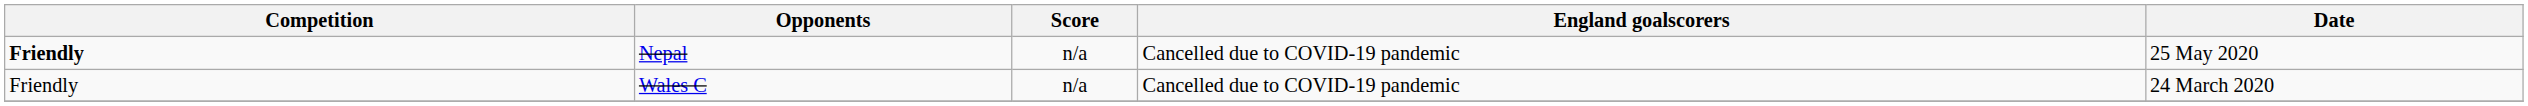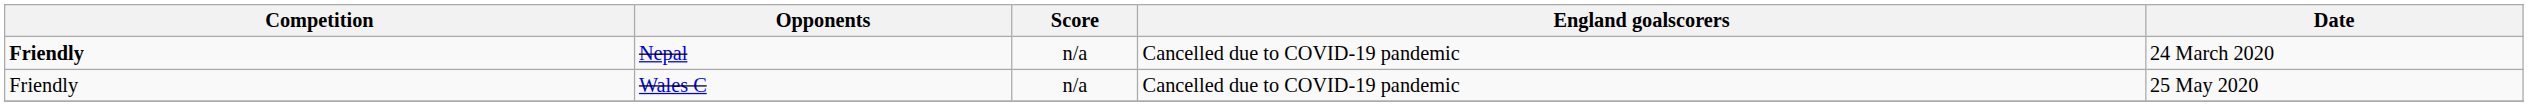(2204, 52) 25 May 2020 -> (2212, 52) 24 March 2020
(2212, 85) 24 March 2020 -> (2204, 85) 25 May 2020
